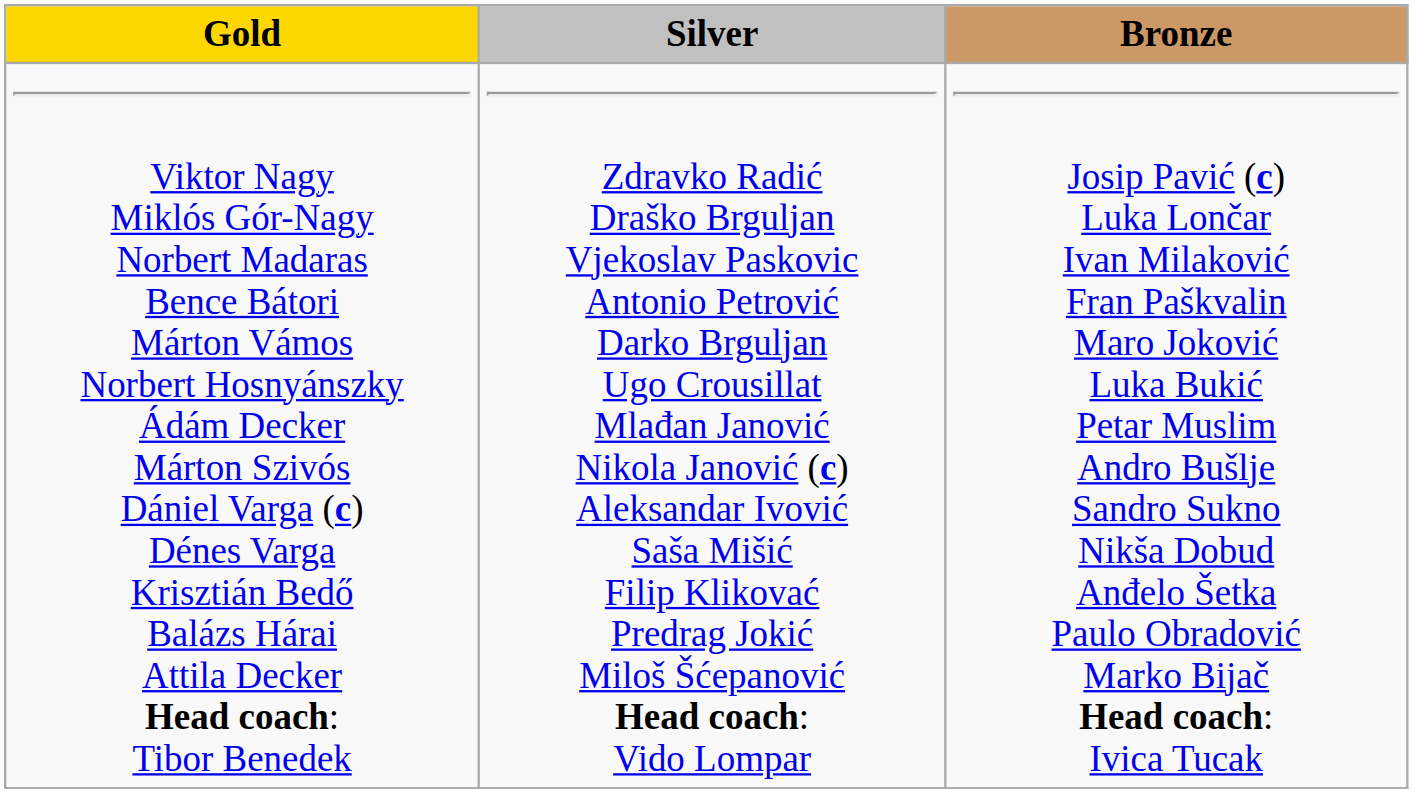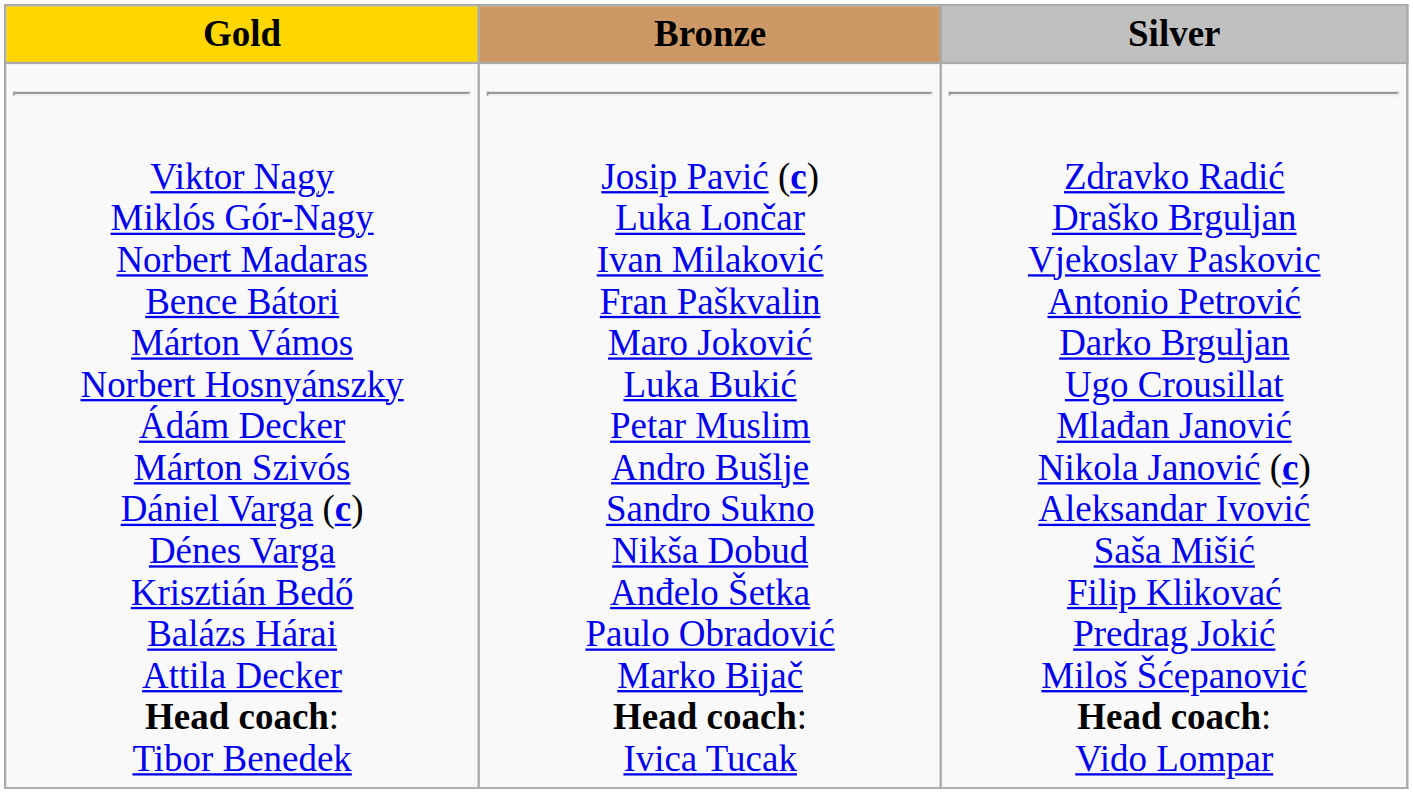columns swapped: (712, 33) <-> (1176, 33)
